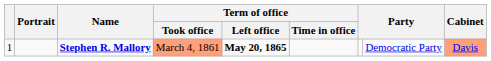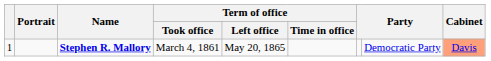(188, 47) lightsalmon background -> (188, 47) no background
(256, 47) bold -> (255, 47) normal
